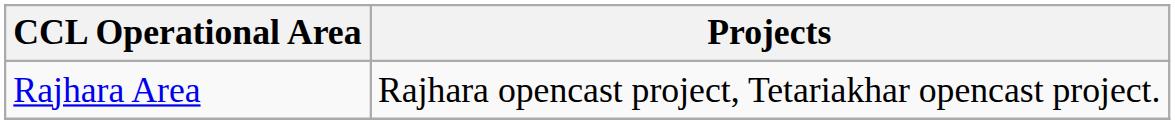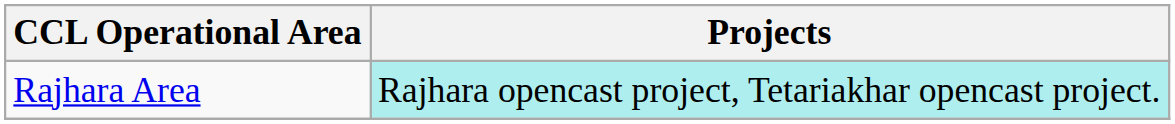(769, 89) no background -> (769, 89) paleturquoise background
